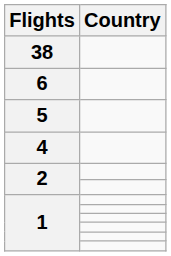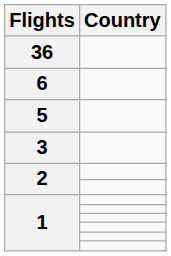(42, 52) 38 -> (42, 52) 36
(42, 147) 4 -> (42, 147) 3
